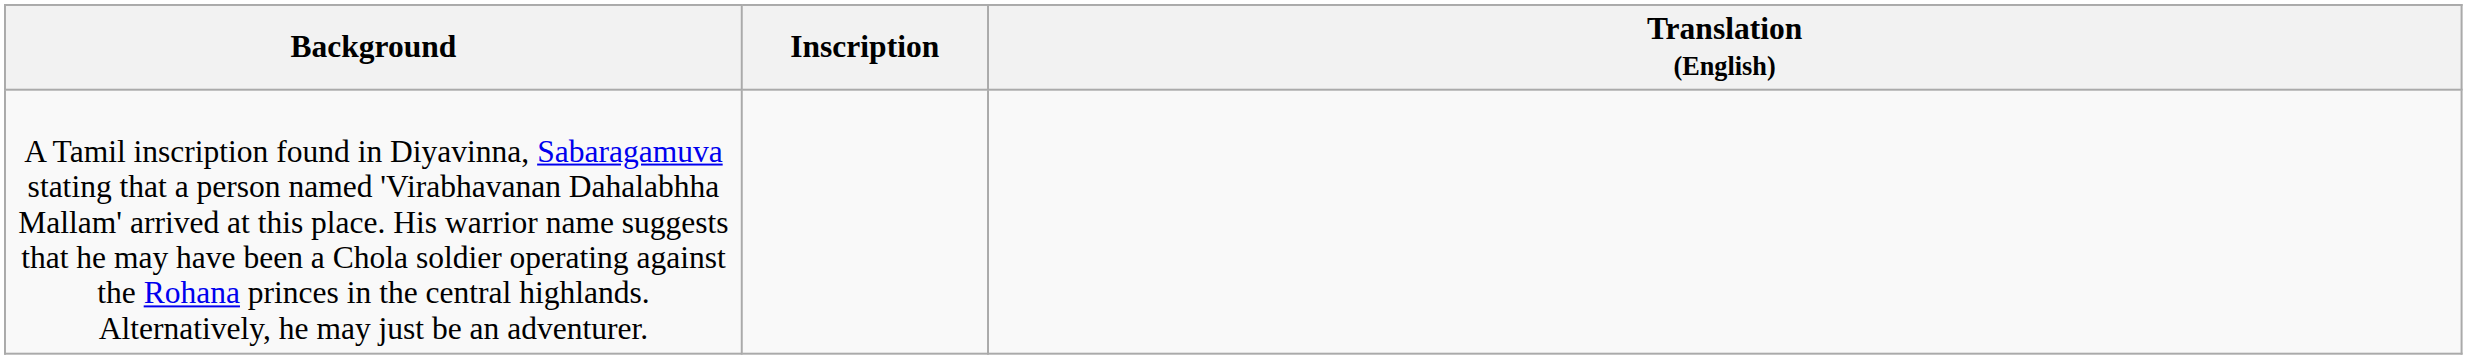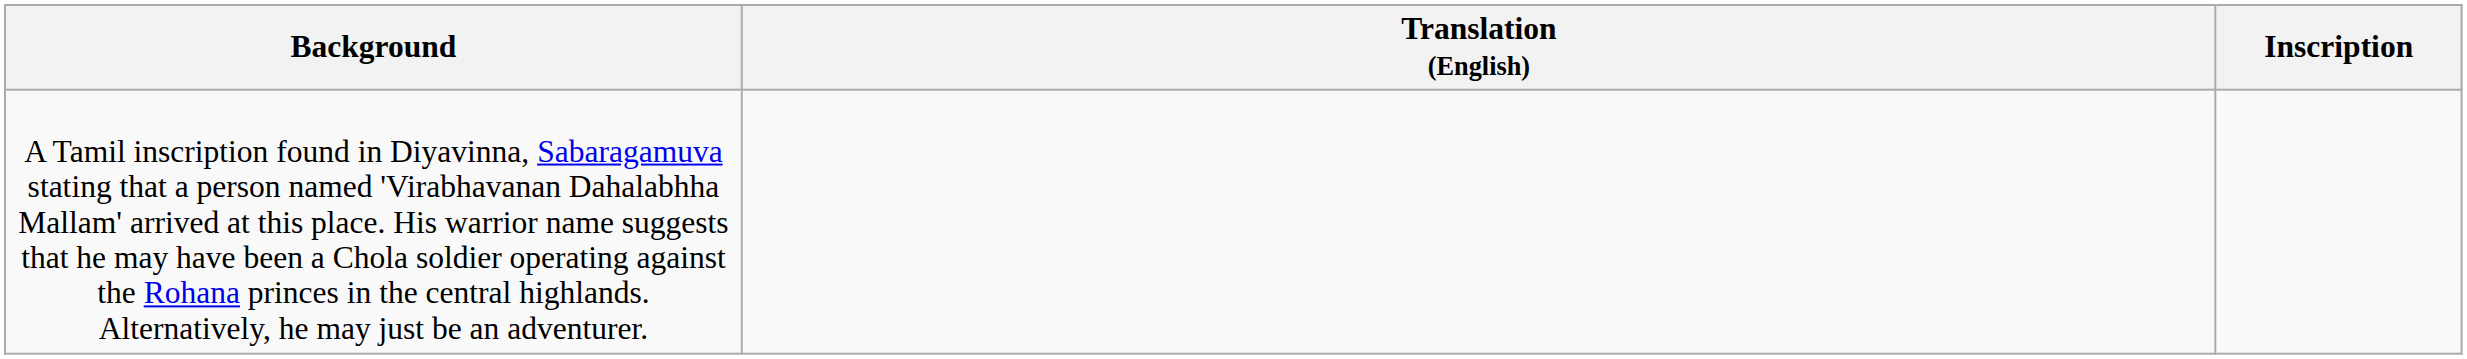columns swapped: (1725, 47) <-> (865, 47)
